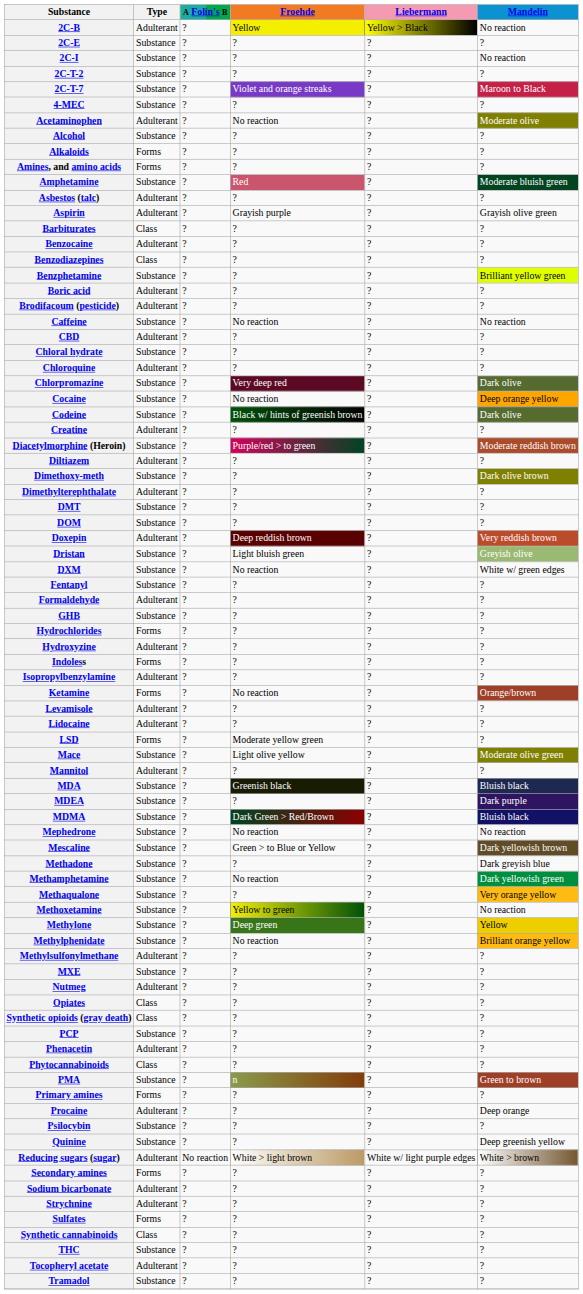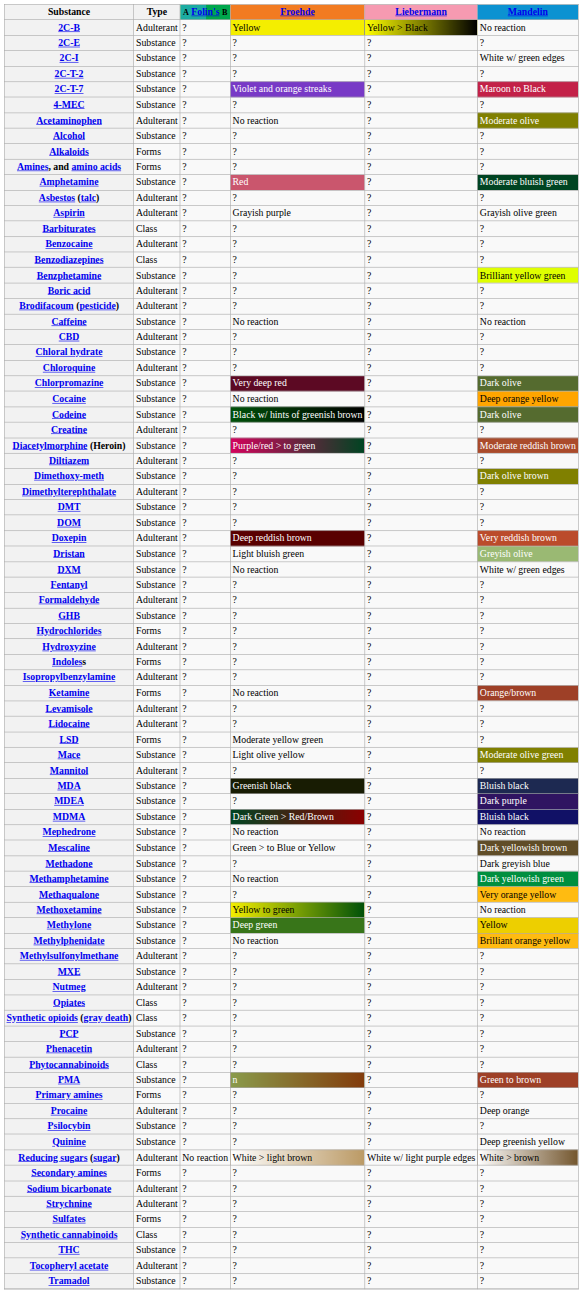(503, 58) No reaction -> (522, 58) White w/ green edges
